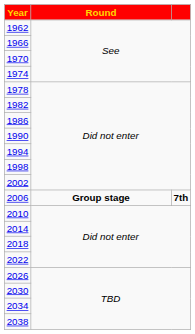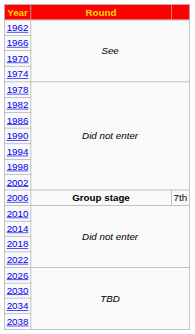(181, 198) bold -> (180, 198) normal
